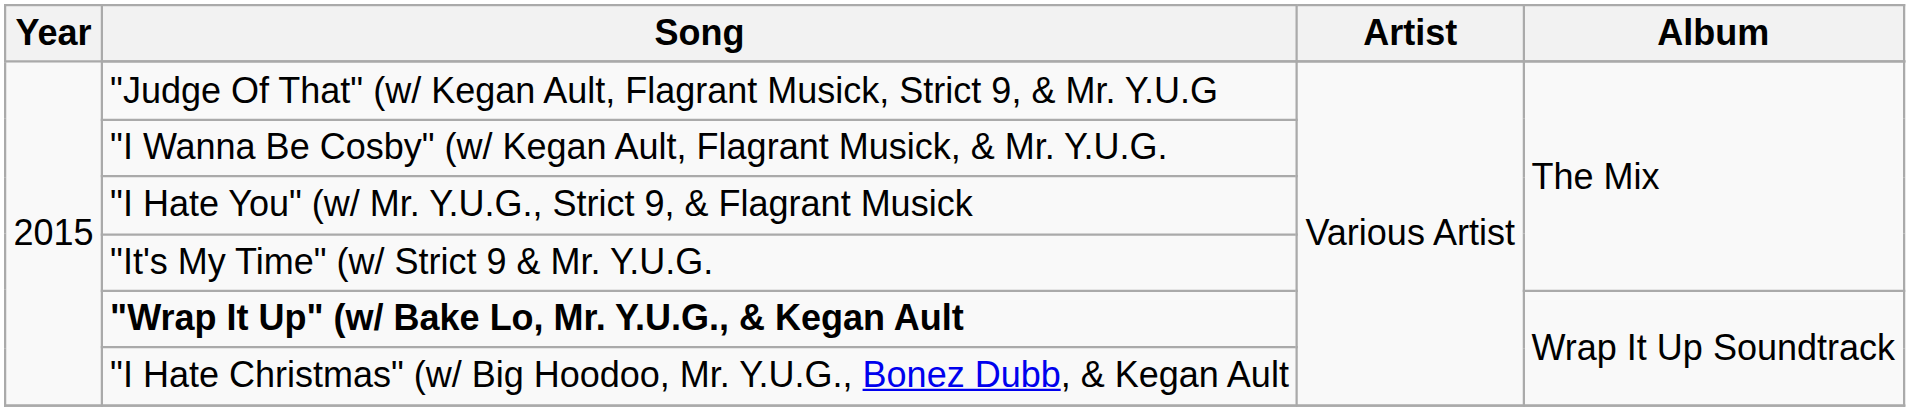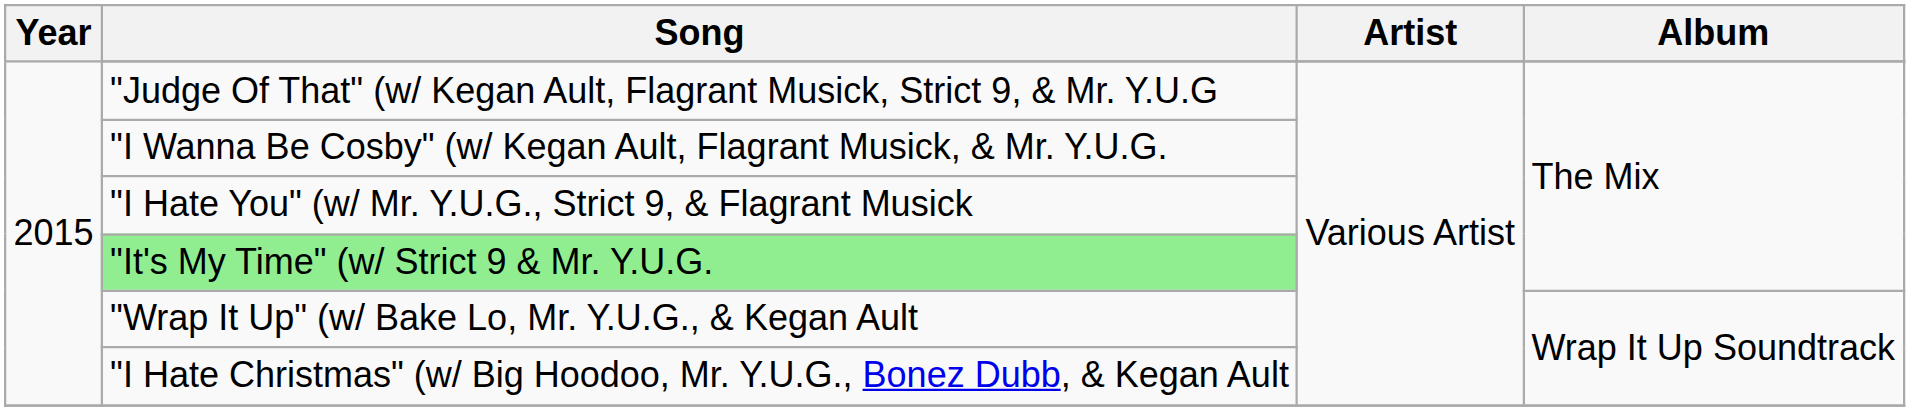(412, 261) no background -> (412, 261) lightgreen background
(537, 318) bold -> (514, 318) normal
